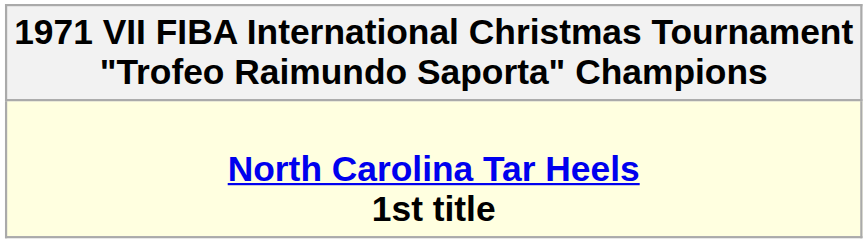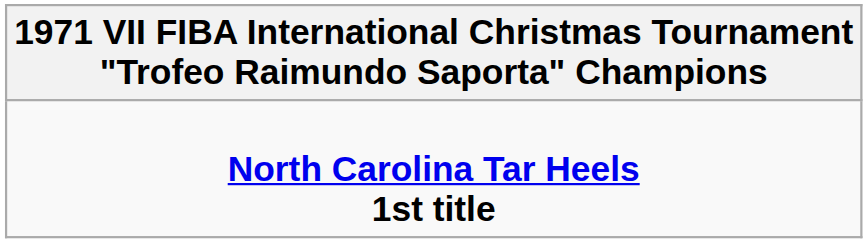(434, 188) lightyellow background -> (434, 188) no background
